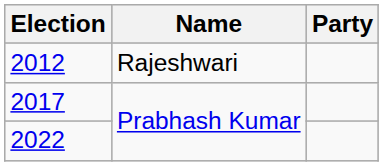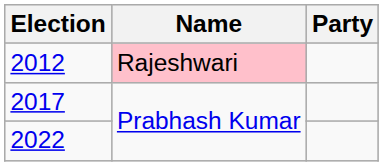(177, 62) no background -> (177, 62) pink background
